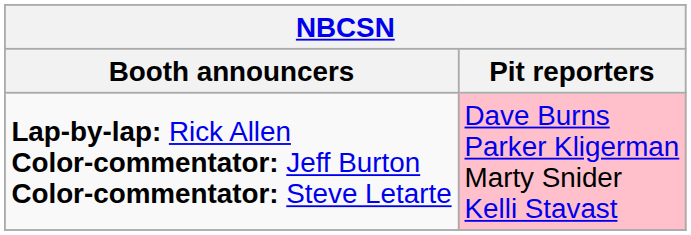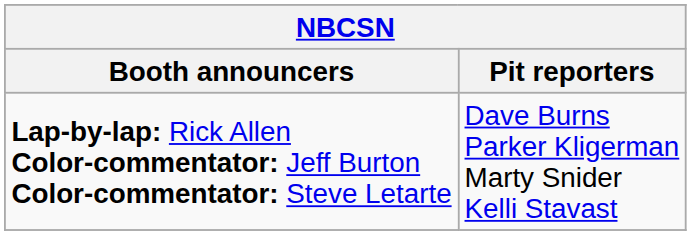(572, 162) pink background -> (572, 162) no background
